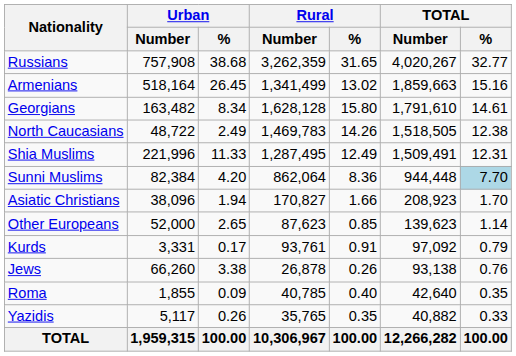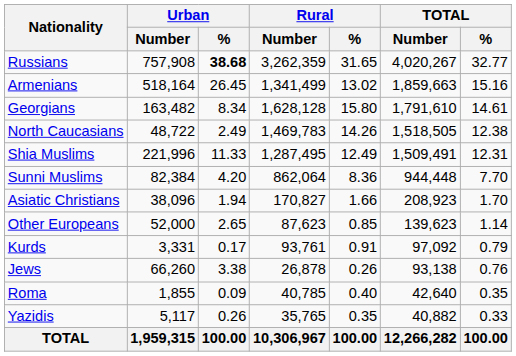(228, 62) normal -> (228, 62) bold
(494, 177) lightblue background -> (494, 177) no background
